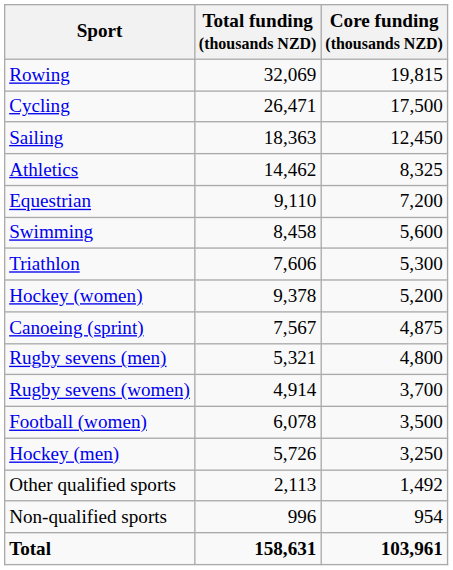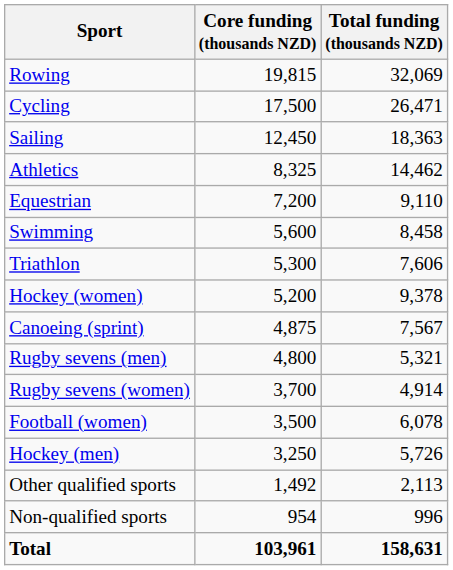columns swapped: (258, 31) <-> (384, 31)
